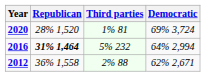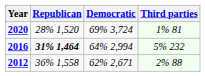columns swapped: (173, 13) <-> (115, 13)
